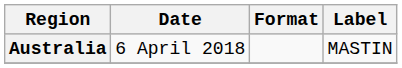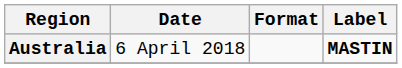(360, 49) normal -> (360, 49) bold
